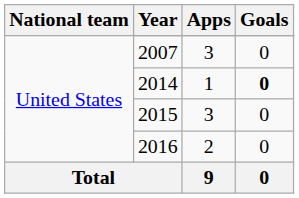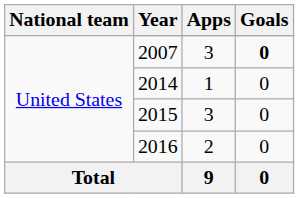(264, 51) normal -> (264, 51) bold
(264, 83) bold -> (264, 83) normal
